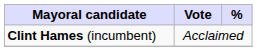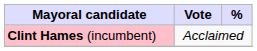(82, 35) no background -> (82, 35) pink background
